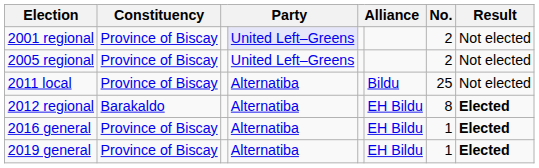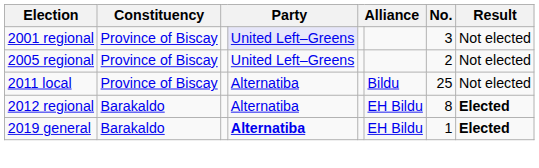(448, 38) 2 -> (448, 38) 3
- row: (49, 128)
(159, 151) Province of Biscay -> (133, 128) Barakaldo
(265, 151) normal -> (268, 128) bold
